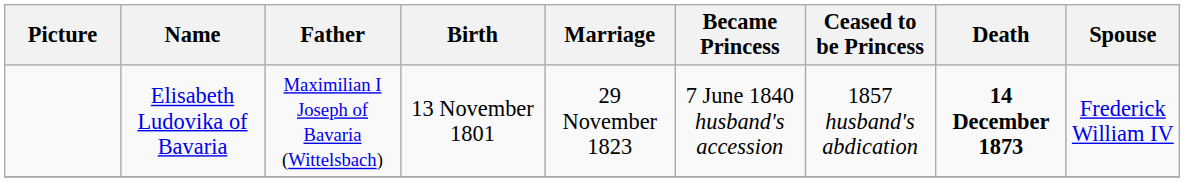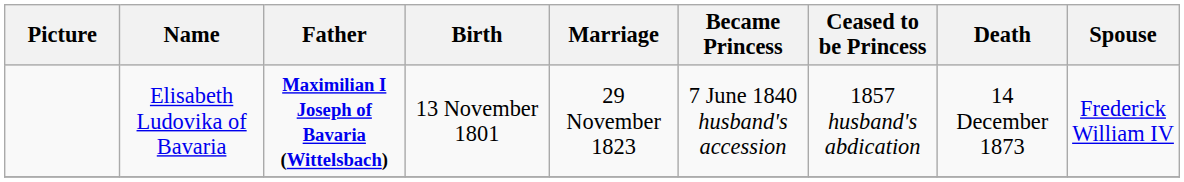(332, 122) normal -> (334, 120) bold
(1001, 120) bold -> (1002, 120) normal
